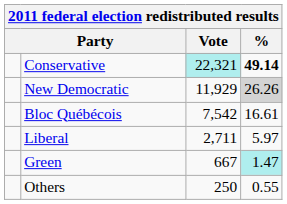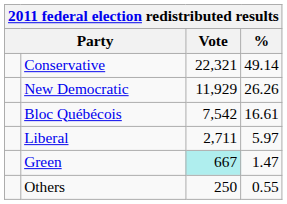(216, 65) paleturquoise background -> (216, 65) no background
(262, 65) bold -> (262, 65) normal
(262, 89) lightgrey background -> (262, 89) no background
(226, 162) no background -> (226, 162) paleturquoise background
(265, 162) paleturquoise background -> (265, 162) no background
